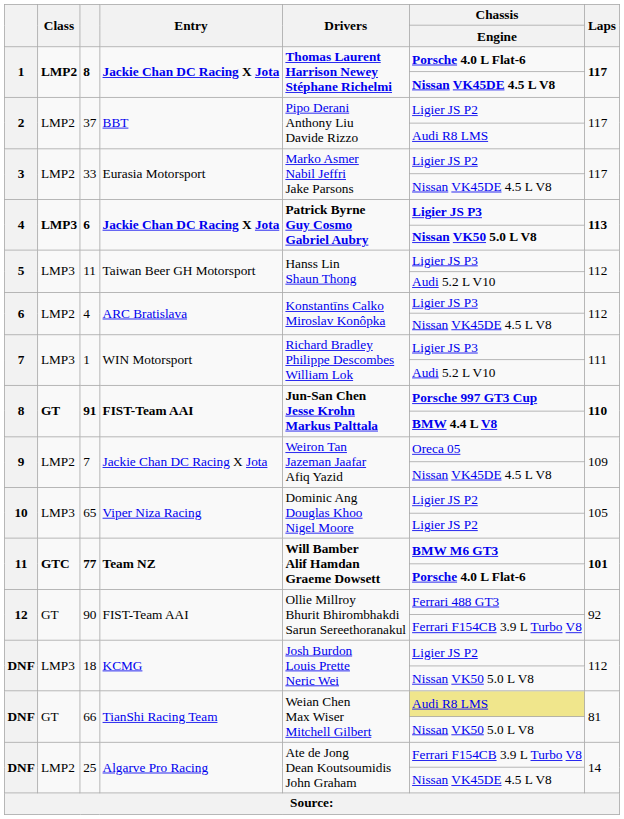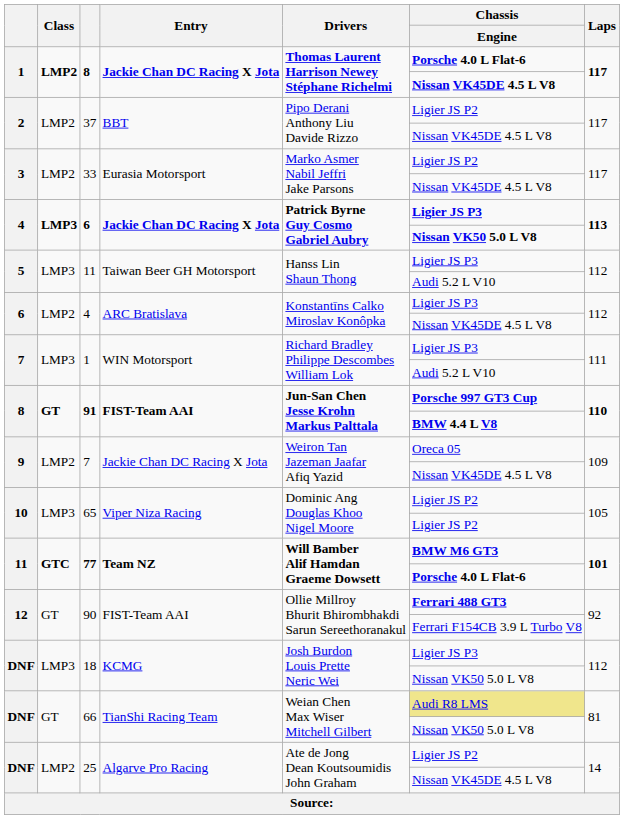(450, 135) Audi R8 LMS -> (482, 135) Nissan VK45DE 4.5 L V8
(456, 602) normal -> (459, 602) bold
(445, 653) Ligier JS P2 -> (445, 653) Ligier JS P3
(497, 754) Ferrari F154CB 3.9 L Turbo V8 -> (445, 754) Ligier JS P2
